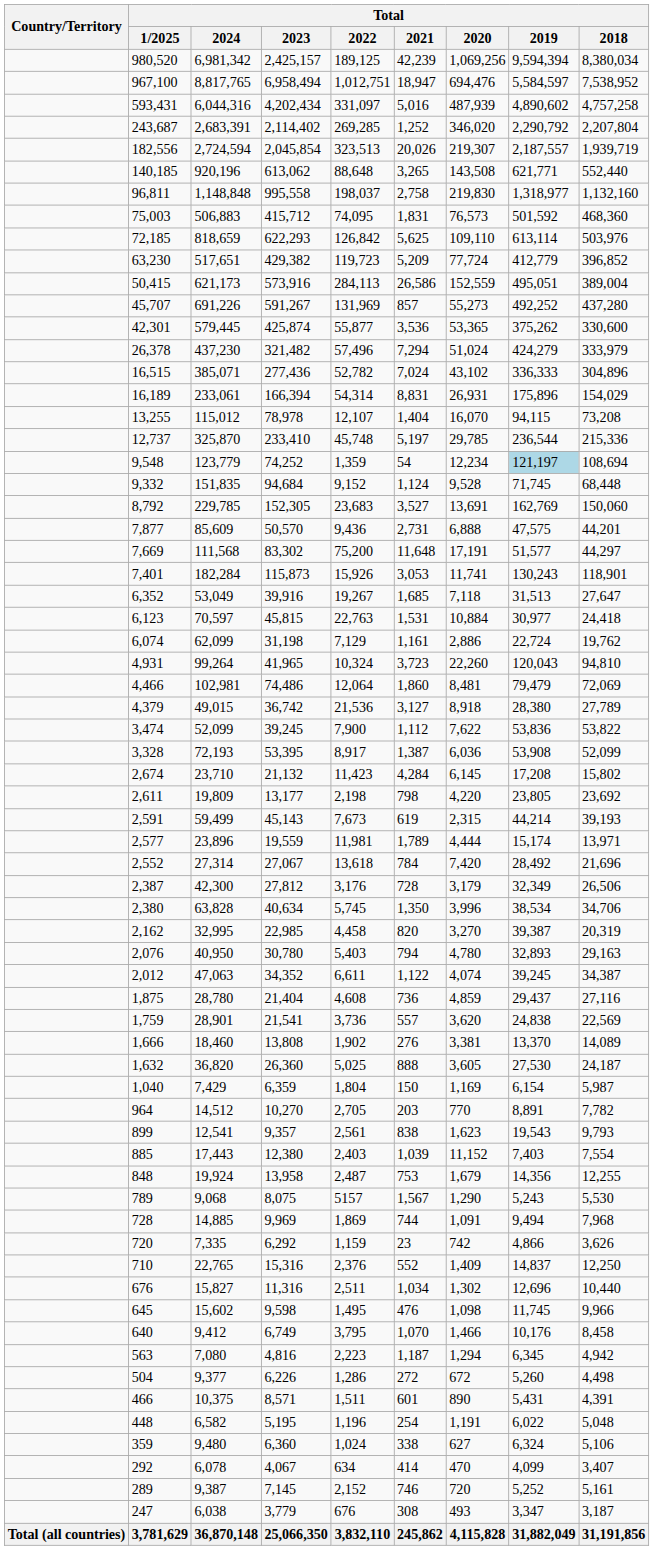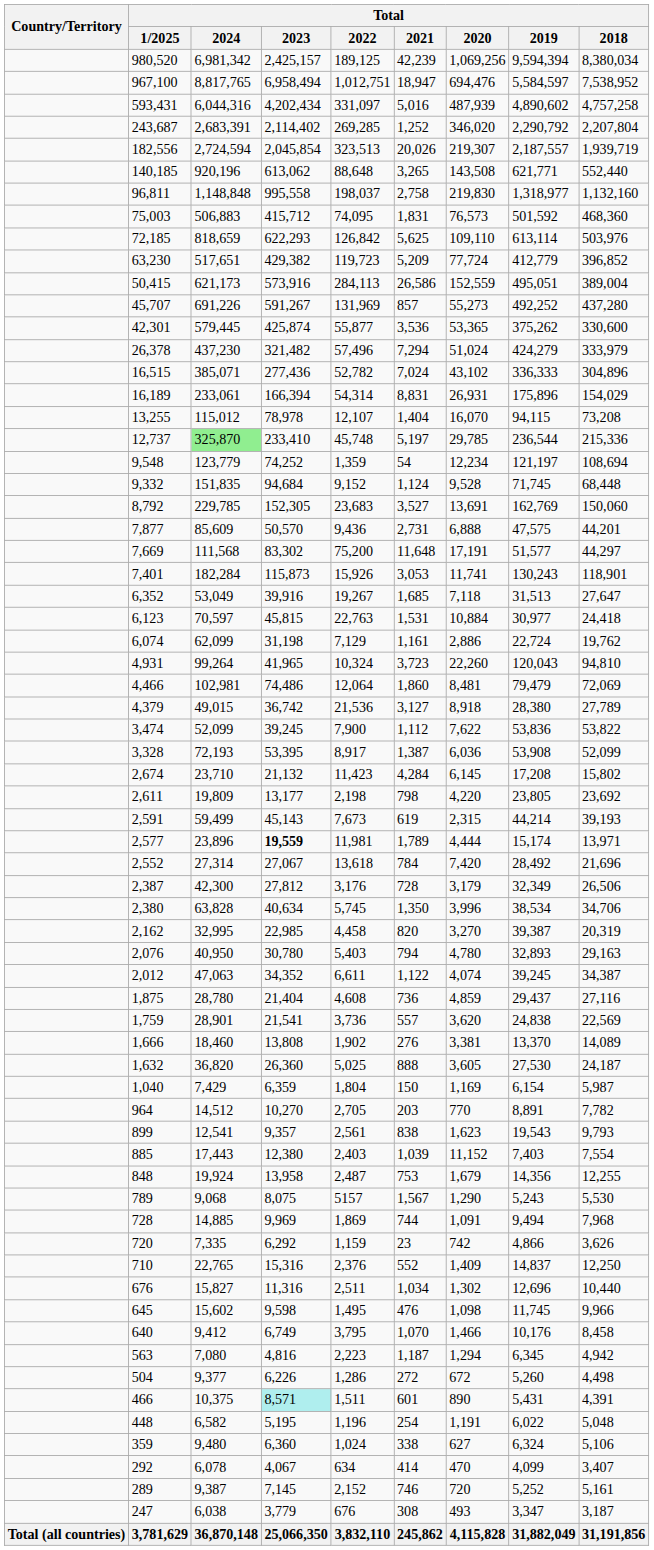(217, 439) no background -> (217, 439) lightgreen background
(535, 462) lightblue background -> (535, 462) no background
(284, 841) normal -> (284, 841) bold
(280, 1400) no background -> (280, 1400) paleturquoise background
